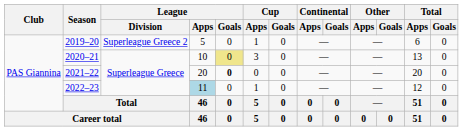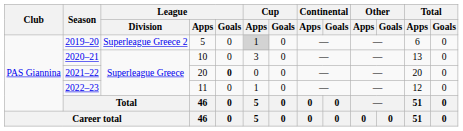(256, 42) no background -> (256, 42) lightgrey background
(229, 57) khaki background -> (229, 57) no background
(203, 88) lightblue background -> (203, 88) no background
